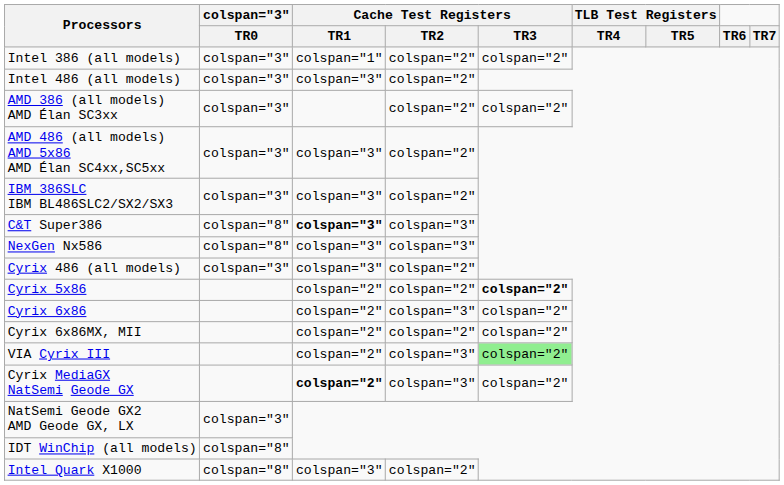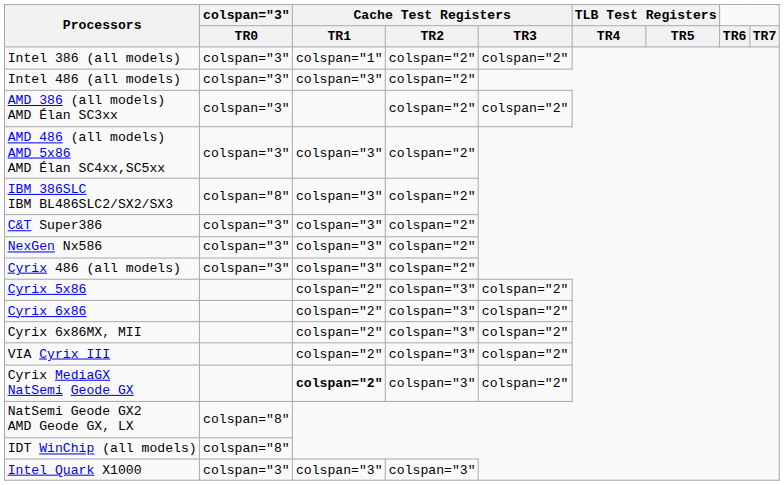(246, 197) colspan="3" -> (246, 197) colspan="8"
(246, 226) colspan="8" -> (246, 226) colspan="3"
(339, 226) bold -> (339, 226) normal
(432, 226) colspan="3" -> (432, 226) colspan="2"
(246, 247) colspan="8" -> (246, 247) colspan="3"
(432, 247) colspan="3" -> (432, 247) colspan="2"
(432, 290) colspan="2" -> (432, 290) colspan="3"
(525, 290) bold -> (525, 290) normal
(432, 333) colspan="2" -> (432, 333) colspan="3"
(525, 354) lightgreen background -> (525, 354) no background
(246, 420) colspan="3" -> (246, 420) colspan="8"
(246, 470) colspan="8" -> (246, 470) colspan="3"
(432, 470) colspan="2" -> (432, 470) colspan="3"
